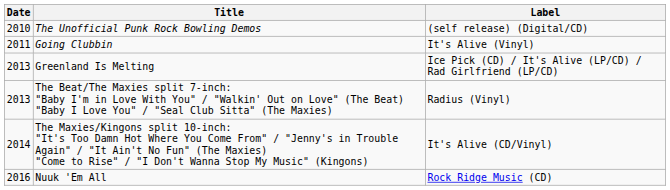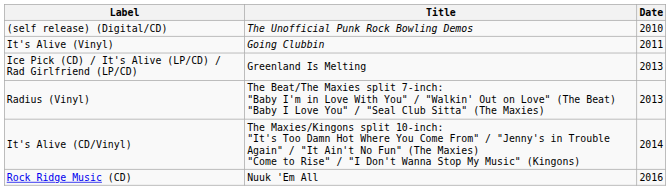columns swapped: (19, 12) <-> (545, 12)
